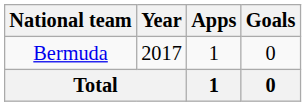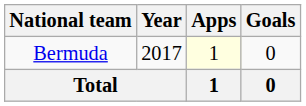(214, 52) no background -> (214, 52) lightyellow background
